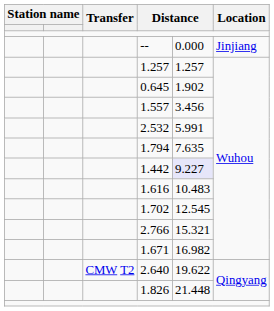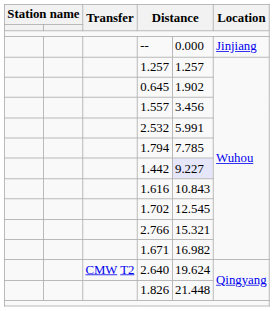(189, 148) 7.635 -> (189, 148) 7.785
(193, 188) 10.483 -> (193, 188) 10.843
(193, 270) 19.622 -> (193, 270) 19.624
